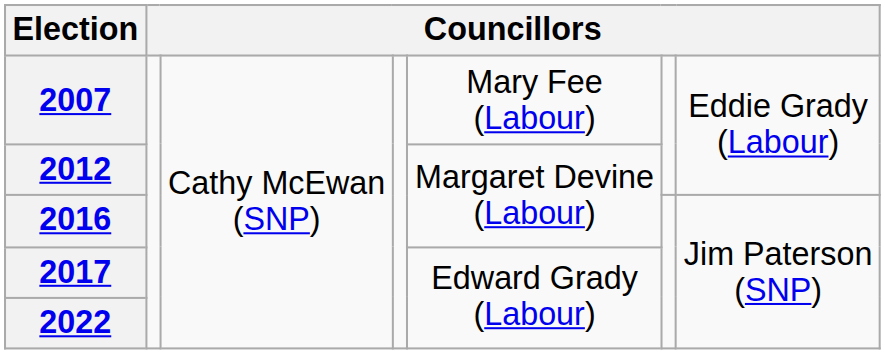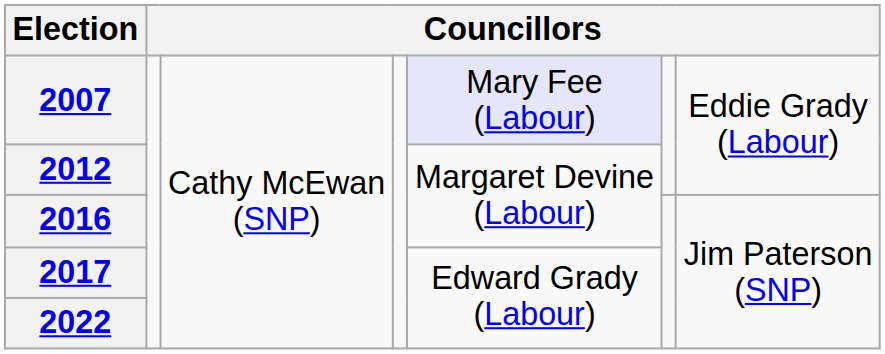(535, 99) no background -> (535, 99) lavender background
